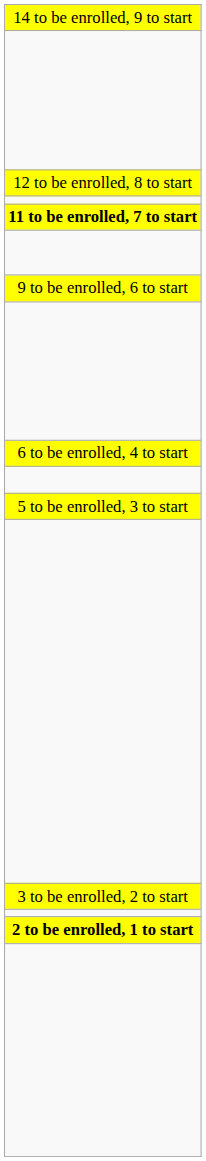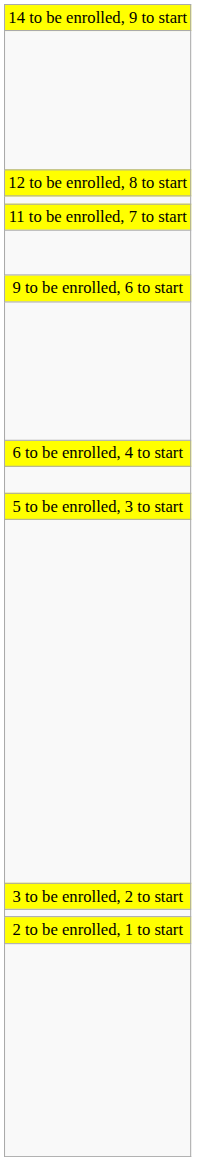(103, 216) bold -> (98, 216) normal
(103, 930) bold -> (98, 930) normal
